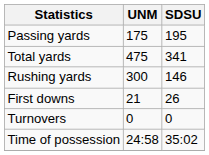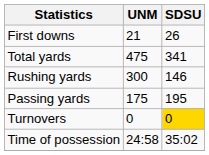rows swapped: (41, 98) <-> (49, 35)
(169, 119) no background -> (169, 119) gold background
